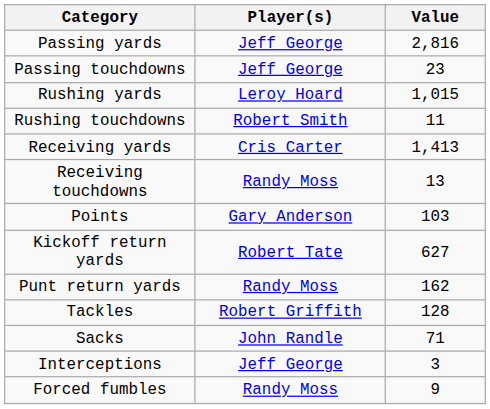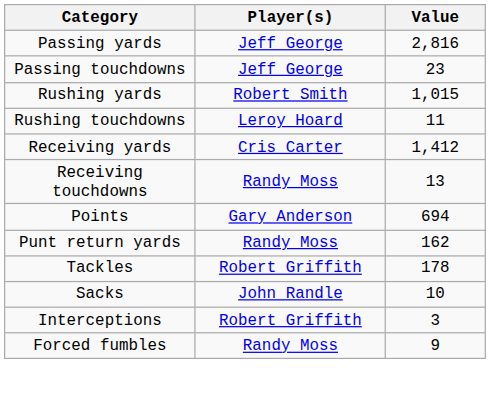(290, 95) Leroy Hoard -> (290, 95) Robert Smith
(290, 121) Robert Smith -> (290, 121) Leroy Hoard
(435, 147) 1,413 -> (435, 147) 1,412
(435, 217) 103 -> (435, 217) 694
- row: (100, 252)
(435, 313) 128 -> (435, 268) 178
(435, 338) 71 -> (435, 294) 10
(290, 364) Jeff George -> (290, 320) Robert Griffith
